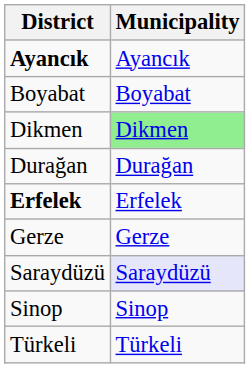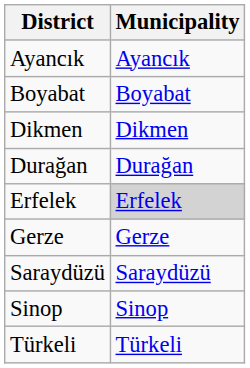(49, 58) bold -> (47, 58) normal
(152, 129) lightgreen background -> (152, 129) no background
(46, 201) bold -> (43, 201) normal
(149, 201) no background -> (149, 201) lightgrey background
(163, 272) lavender background -> (163, 272) no background
